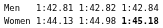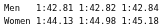(140, 21) bold -> (140, 21) normal
